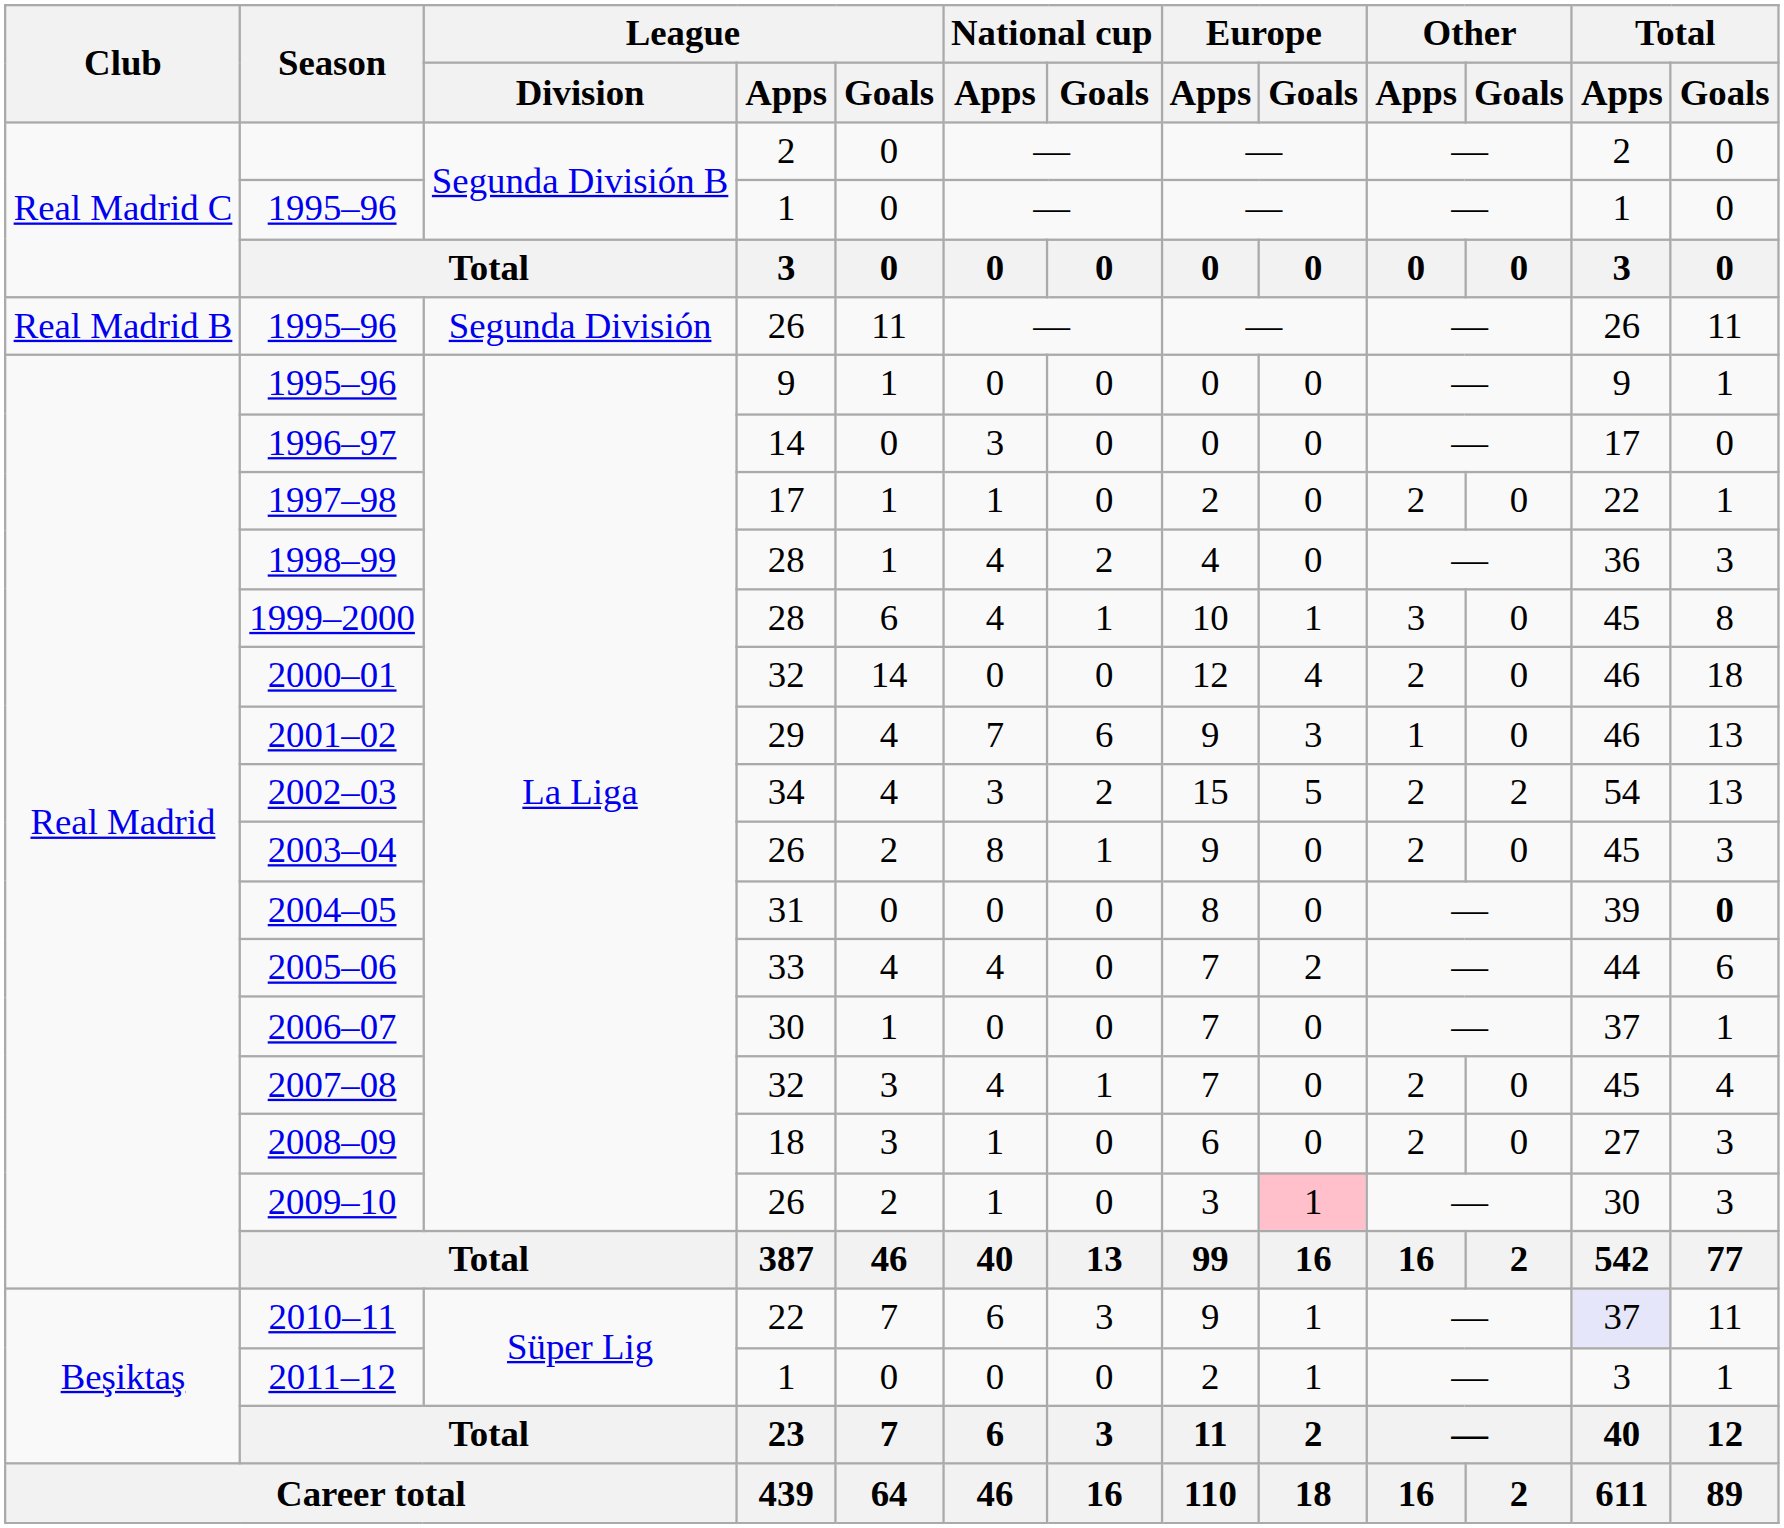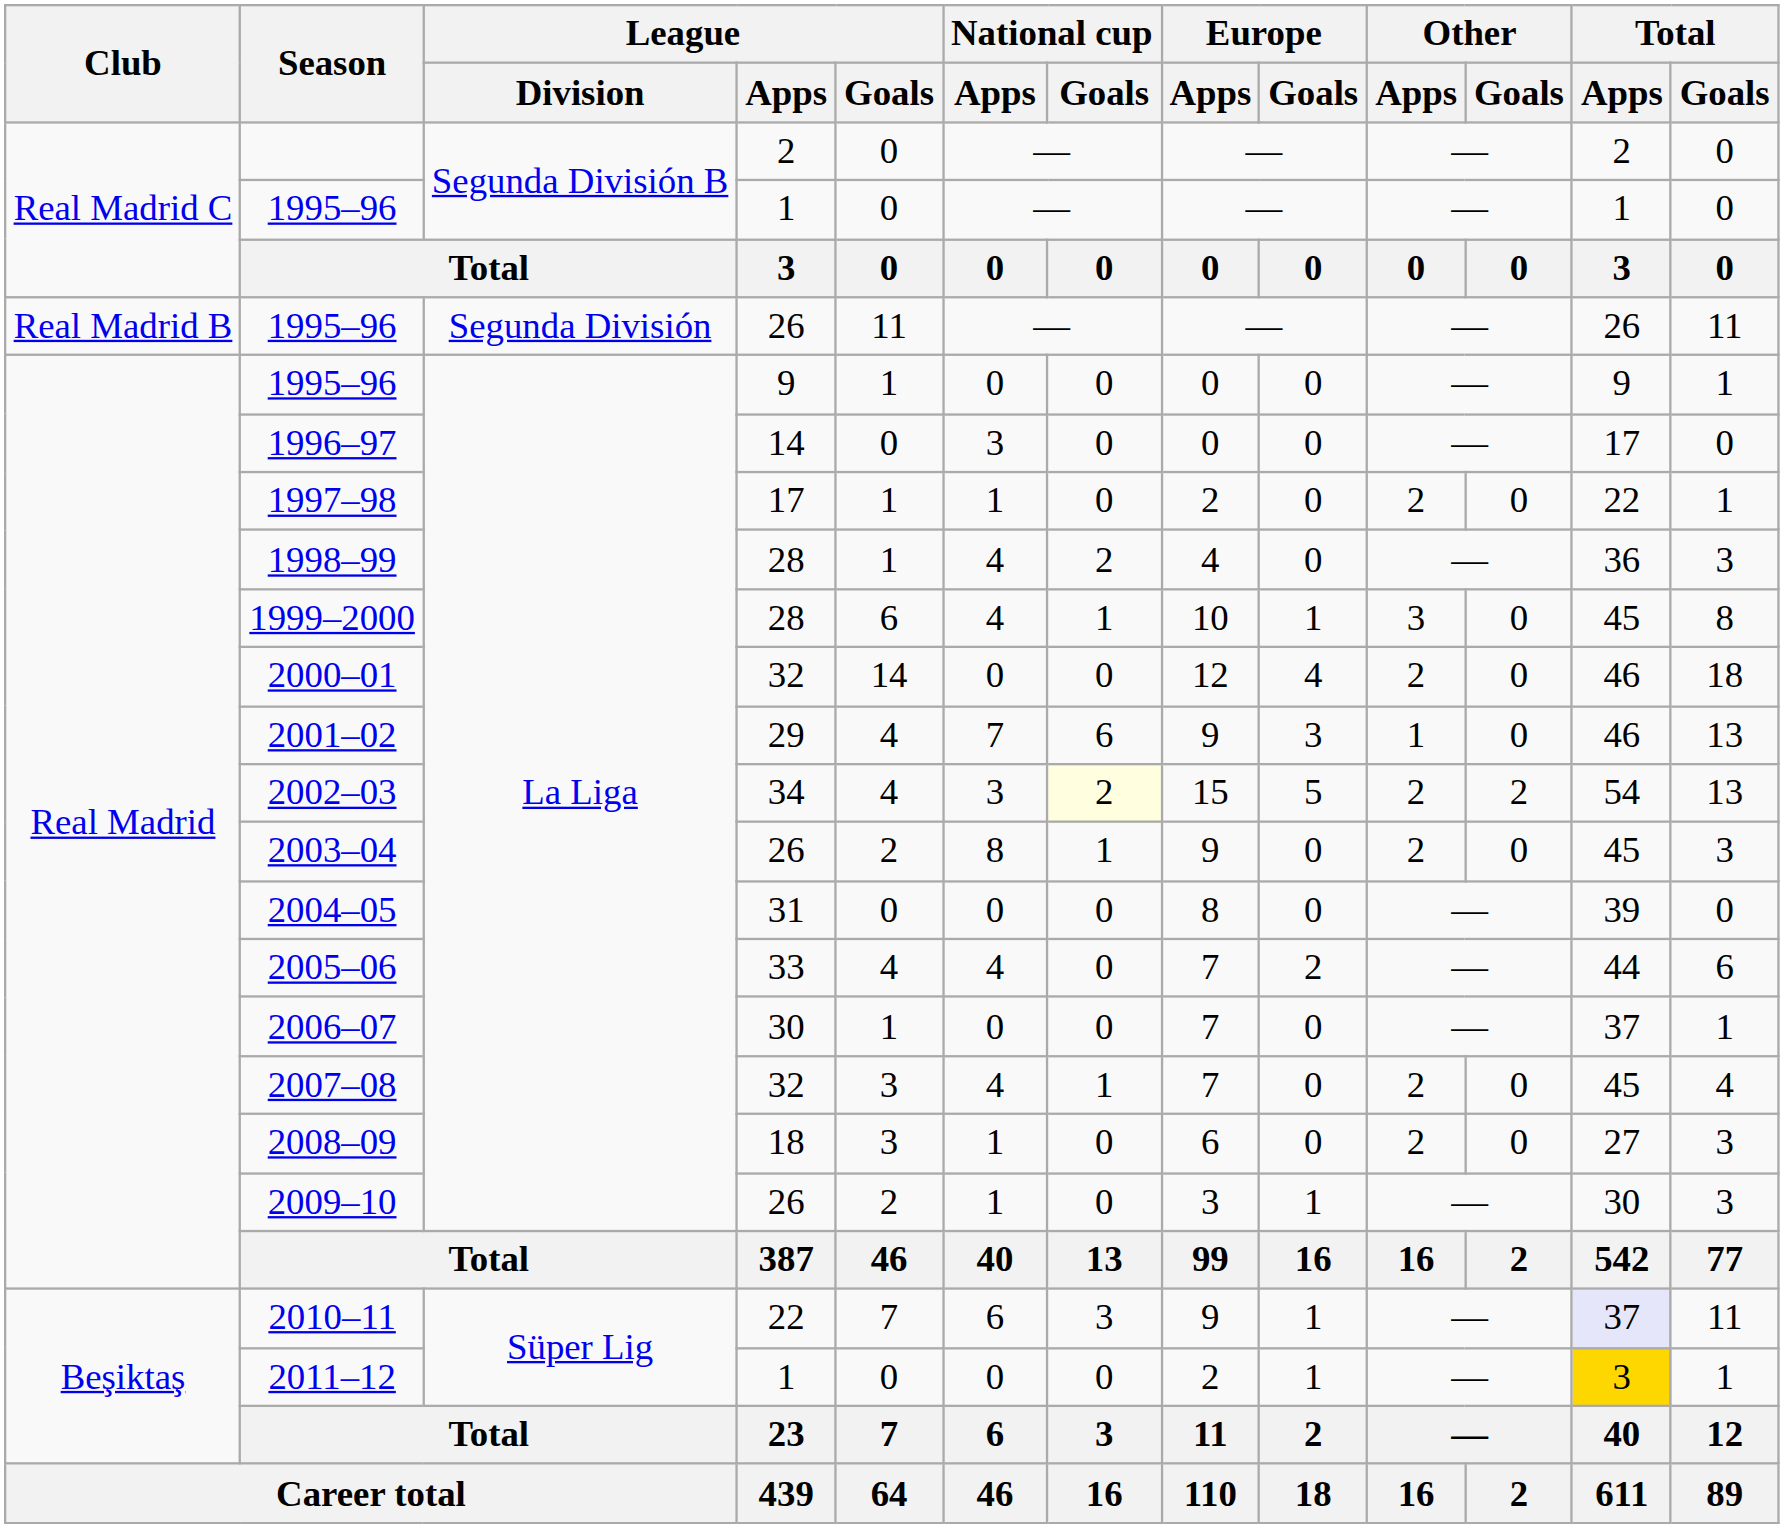(1104, 792) no background -> (1104, 792) lightyellow background
(1725, 909) bold -> (1725, 909) normal
(1313, 1200) pink background -> (1313, 1200) no background
(1622, 1376) no background -> (1622, 1376) gold background
